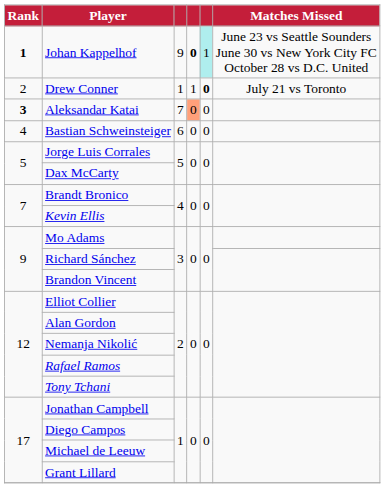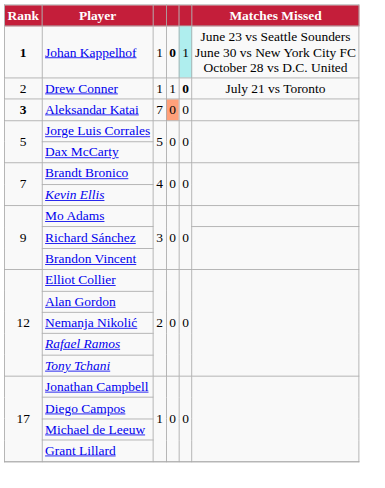(180, 52) 9 -> (160, 52) 1
- row: (108, 131)
